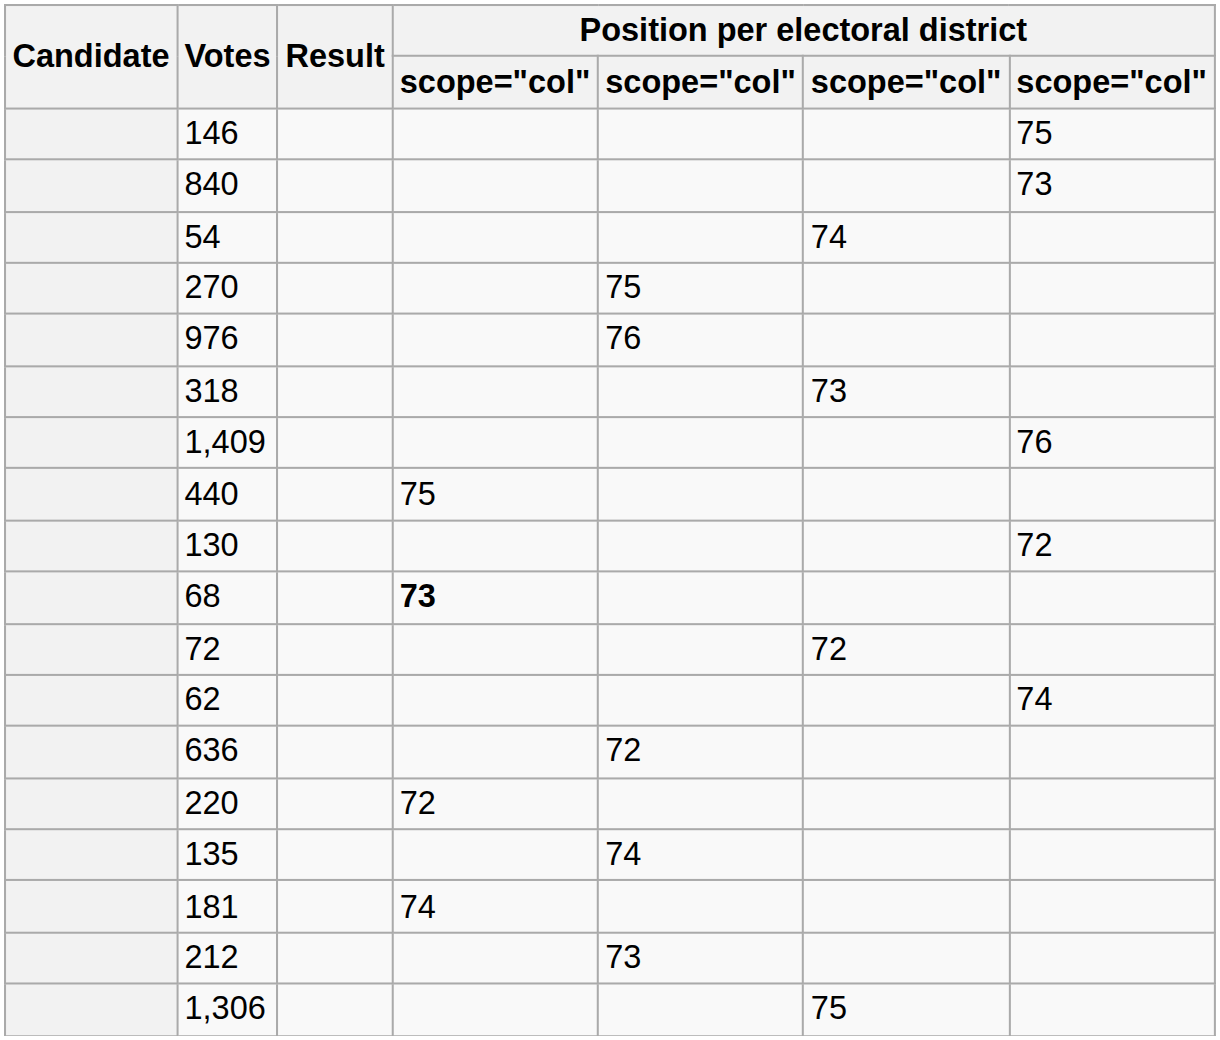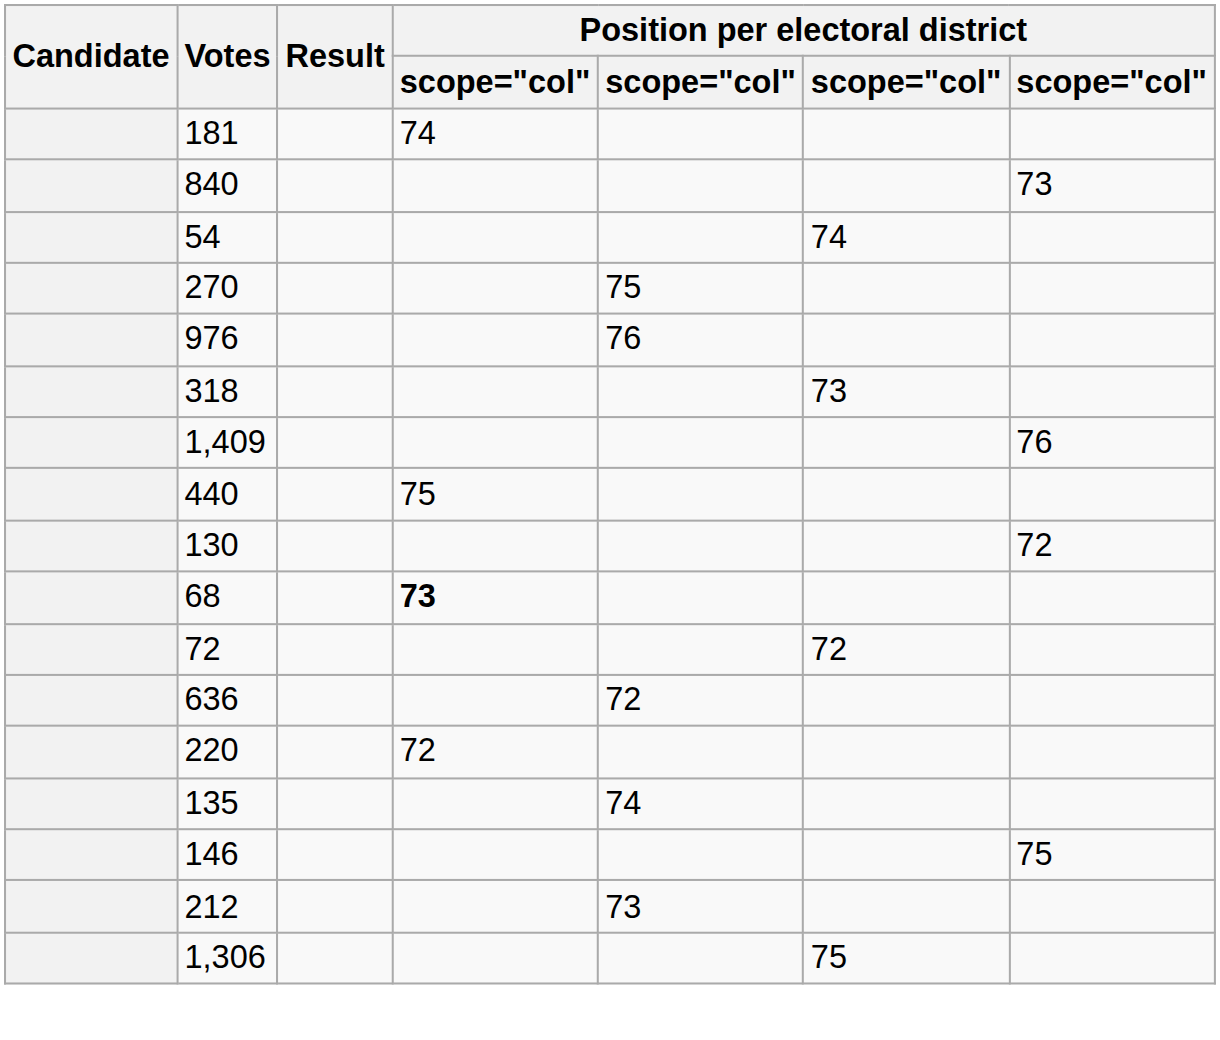rows swapped: (212, 133) <-> (212, 905)
- row: (203, 699)
